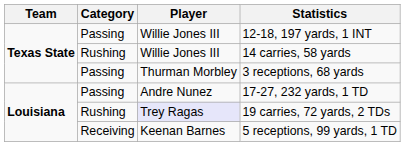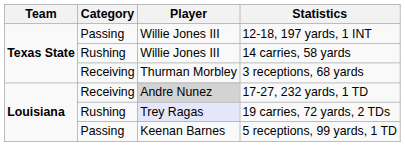(102, 72) Passing -> (108, 72) Receiving
(102, 92) Passing -> (108, 92) Receiving
(176, 92) no background -> (176, 92) lightgrey background
(108, 131) Receiving -> (102, 131) Passing
